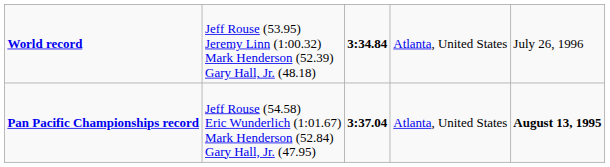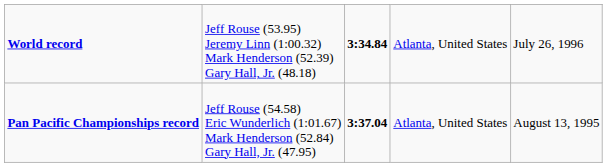(557, 122) bold -> (556, 122) normal
